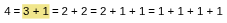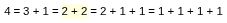(36, 11) khaki background -> (36, 11) no background
(74, 11) no background -> (74, 11) lightyellow background
